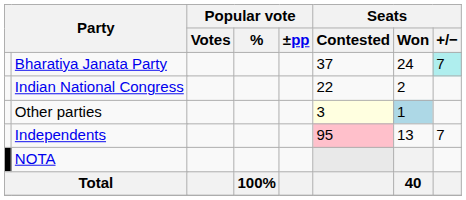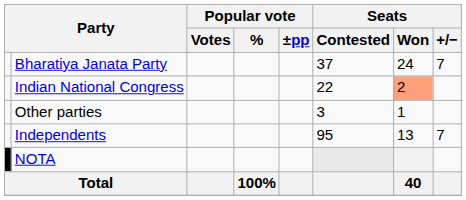(440, 64) paleturquoise background -> (440, 64) no background
(401, 87) no background -> (401, 87) lightsalmon background
(321, 111) lightyellow background -> (321, 111) no background
(401, 111) lightblue background -> (401, 111) no background
(325, 135) pink background -> (325, 135) no background
